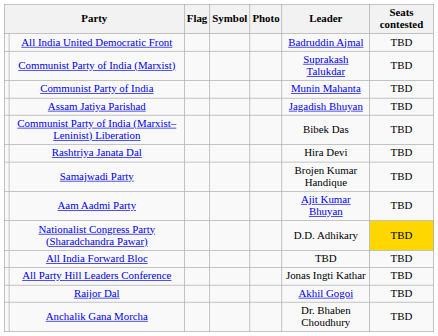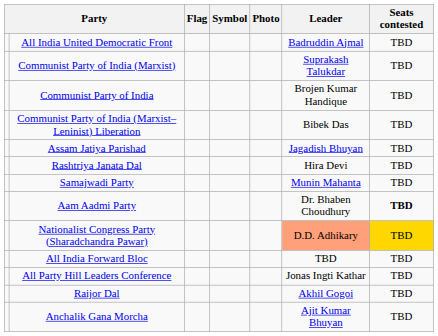(326, 89) Munin Mahanta -> (326, 95) Brojen Kumar Handique
rows swapped: (97, 130) <-> (97, 106)
(326, 176) Brojen Kumar Handique -> (326, 182) Munin Mahanta
(326, 206) Ajit Kumar Bhuyan -> (326, 206) Dr. Bhaben Choudhury
(401, 206) normal -> (401, 206) bold
(326, 235) no background -> (326, 235) lightsalmon background
(326, 317) Dr. Bhaben Choudhury -> (326, 317) Ajit Kumar Bhuyan
